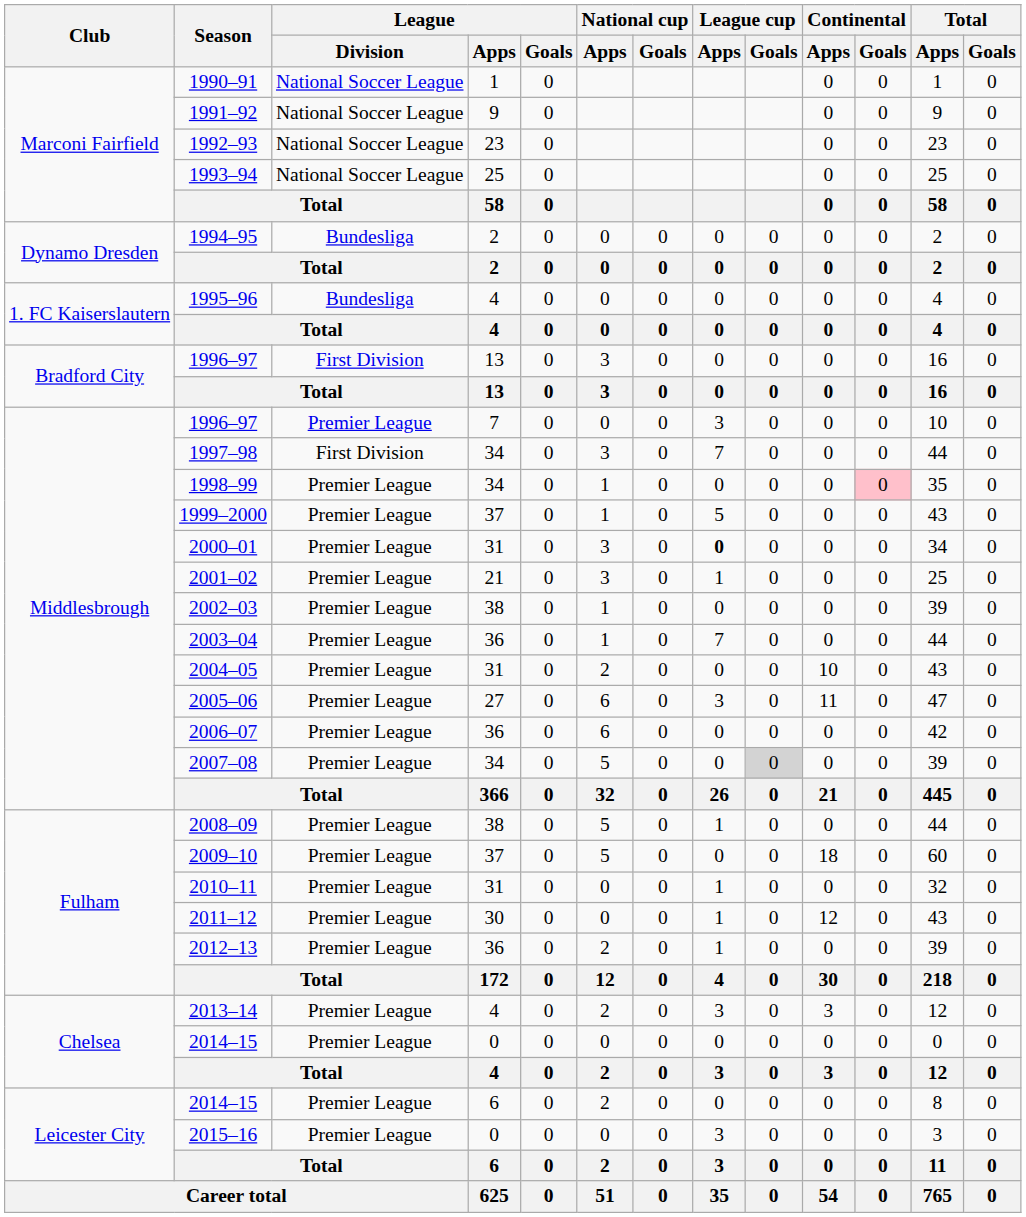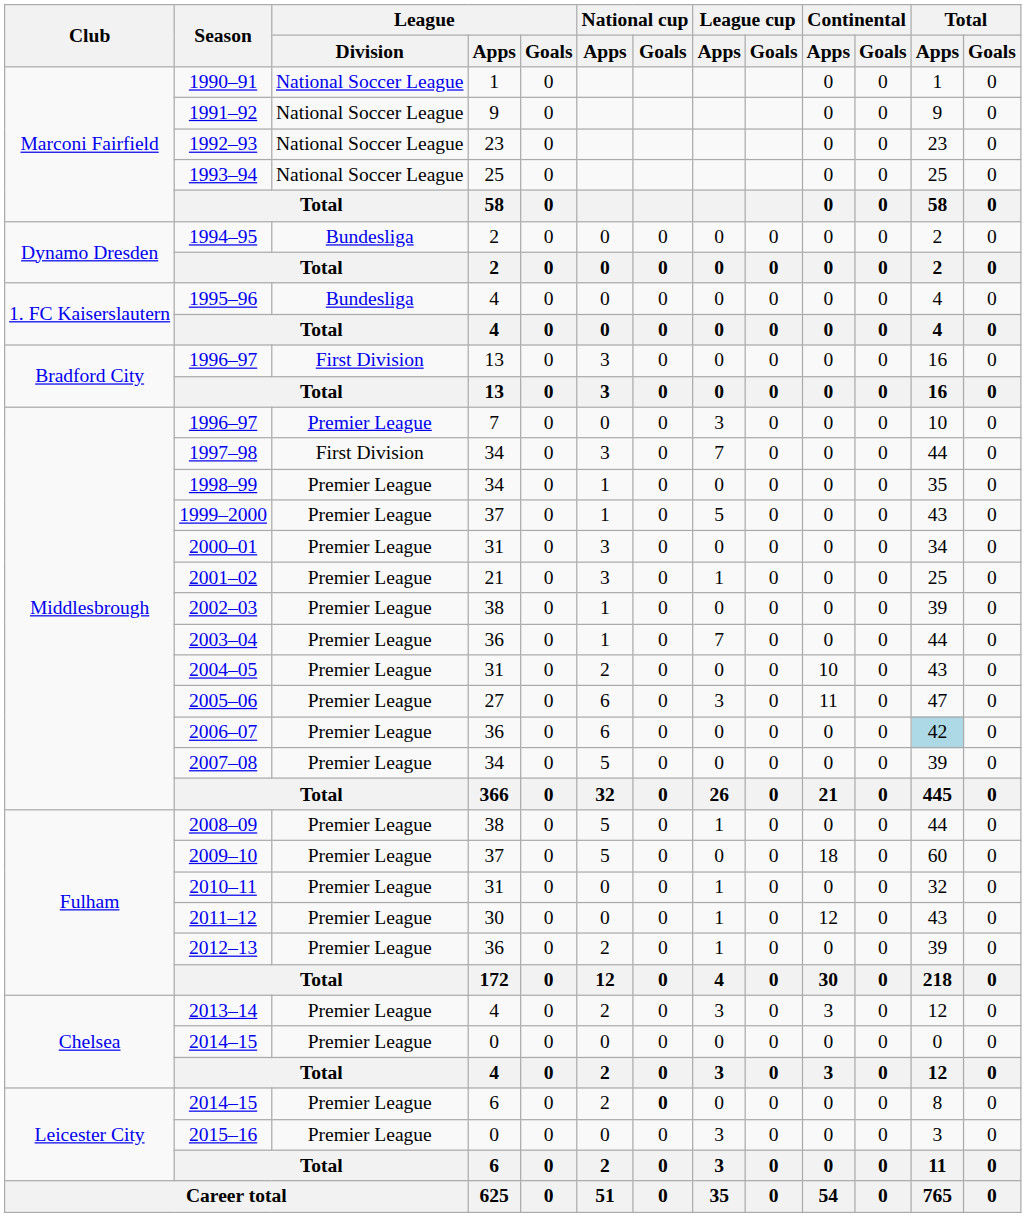(883, 484) pink background -> (883, 484) no background
(719, 546) bold -> (719, 546) normal
(937, 732) no background -> (937, 732) lightblue background
(774, 762) lightgrey background -> (774, 762) no background
(663, 1103) normal -> (663, 1103) bold
